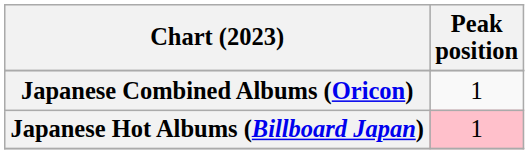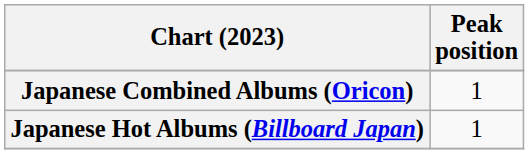(477, 129) pink background -> (477, 129) no background
